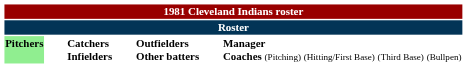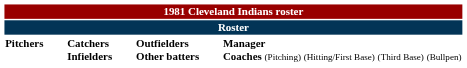(24, 43) lightgreen background -> (24, 43) no background
